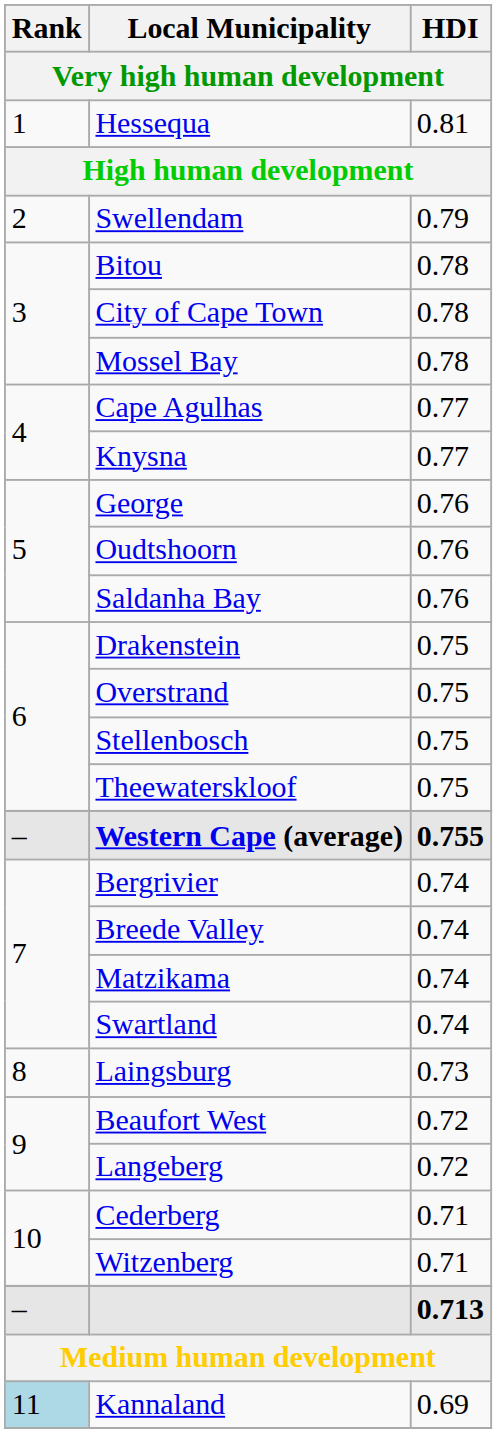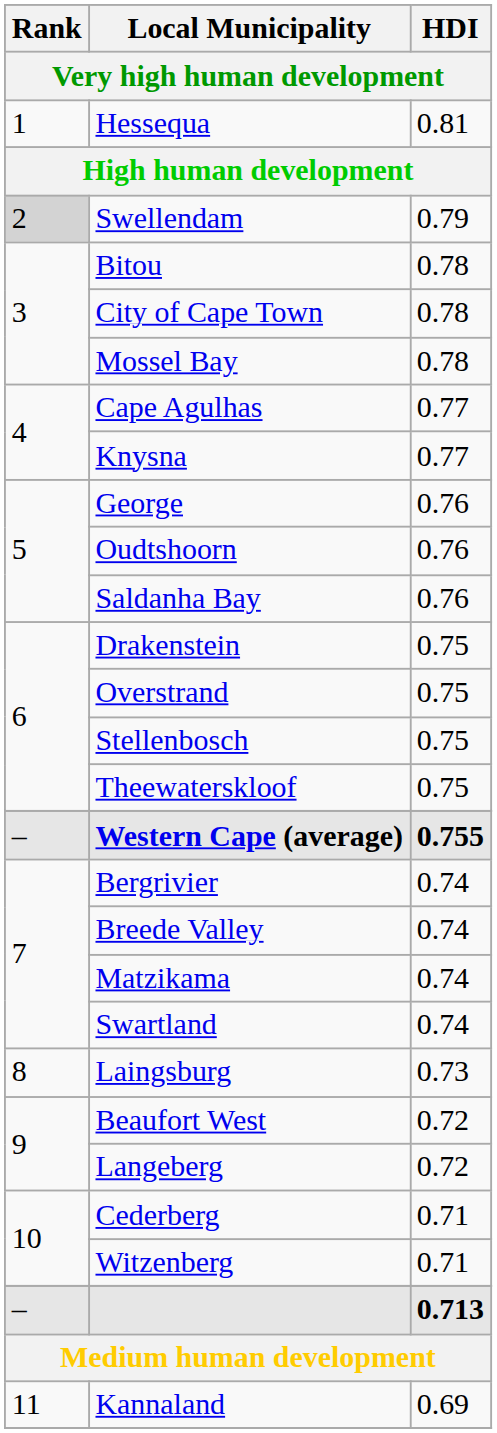(19, 218) no background -> (19, 218) lightgrey background
(26, 1404) lightblue background -> (26, 1404) no background
